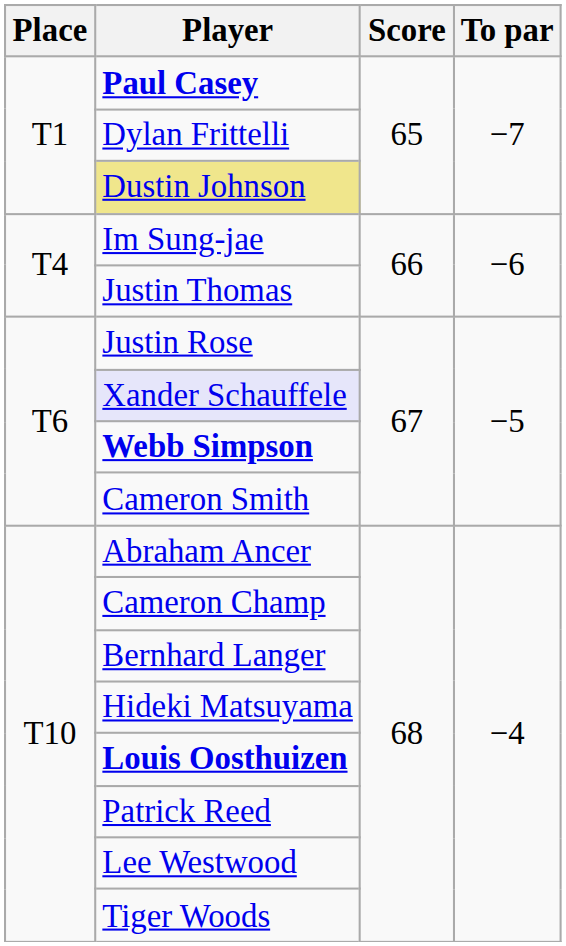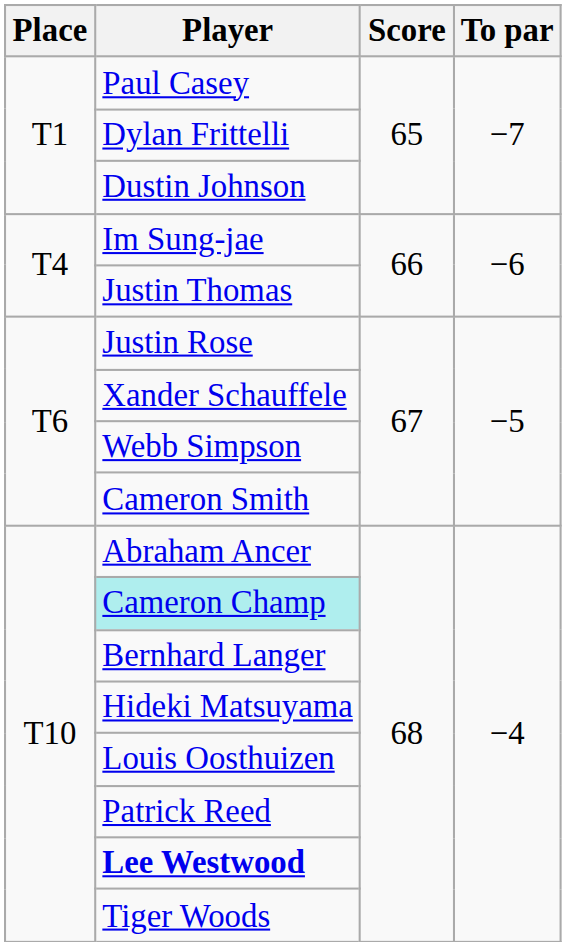(180, 82) bold -> (176, 82) normal
(204, 186) khaki background -> (204, 186) no background
(225, 394) lavender background -> (225, 394) no background
(208, 446) bold -> (202, 446) normal
(214, 602) no background -> (214, 602) paleturquoise background
(225, 758) bold -> (219, 758) normal
(200, 862) normal -> (204, 862) bold
